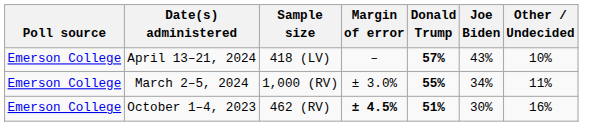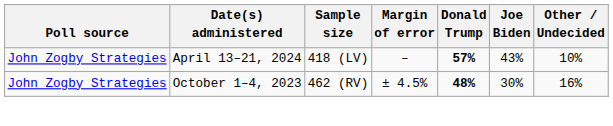(64, 59) Emerson College -> (87, 59) John Zogby Strategies
- row: (192, 83)
(64, 108) Emerson College -> (87, 83) John Zogby Strategies
(374, 108) bold -> (405, 83) normal
(434, 108) 51% -> (464, 83) 48%
